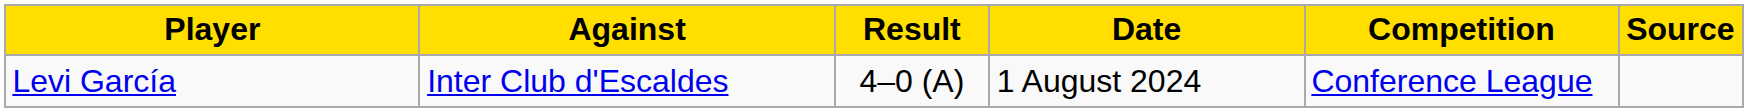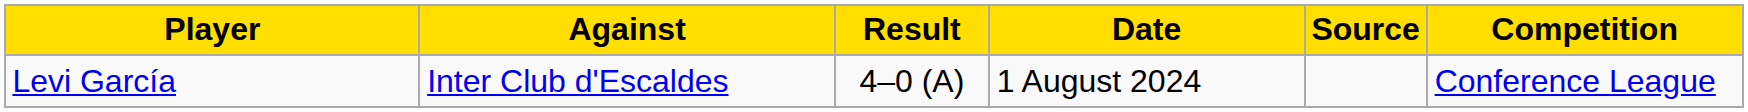columns swapped: (1461, 29) <-> (1680, 29)
